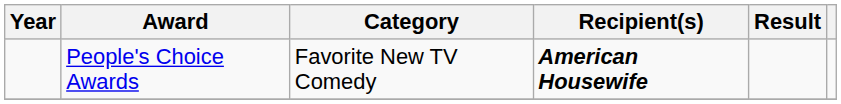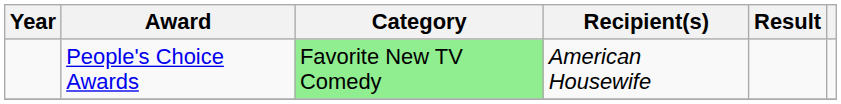(376, 68) no background -> (381, 68) lightgreen background
(593, 68) bold -> (600, 68) normal
